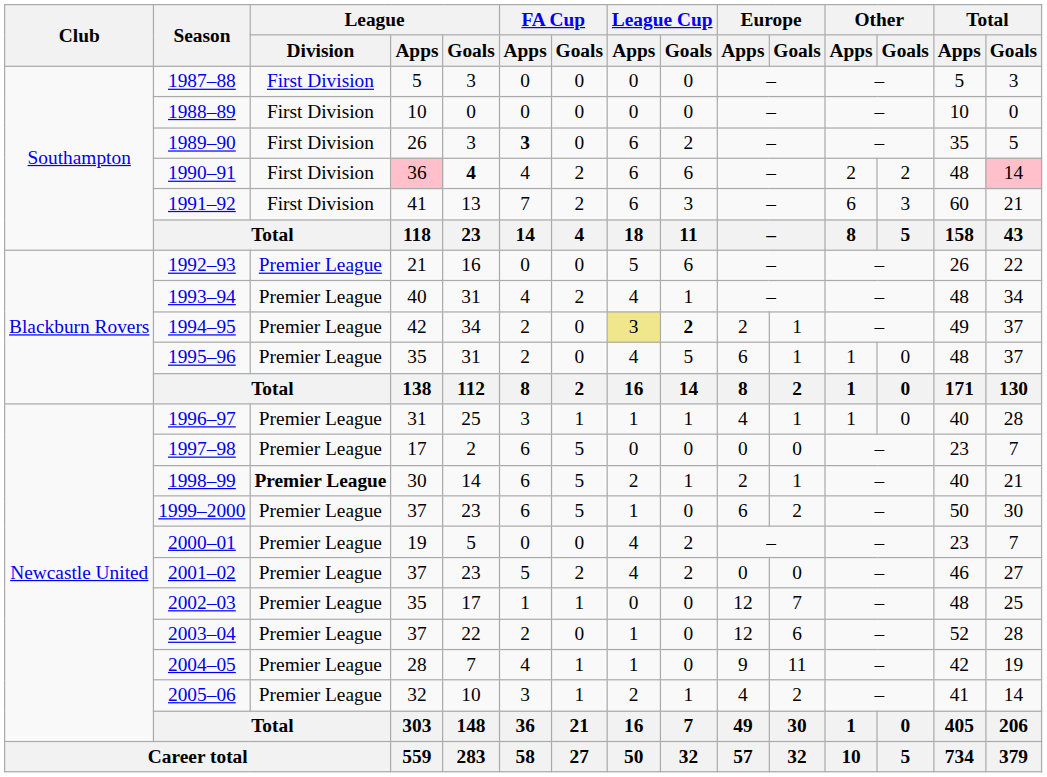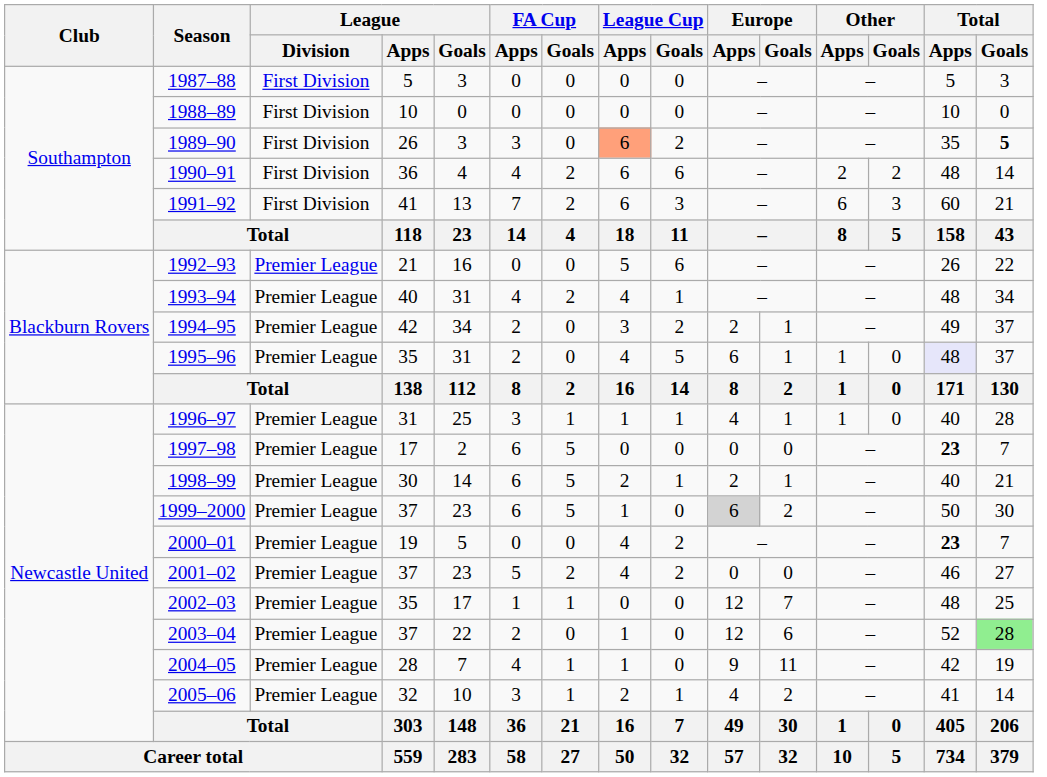(525, 142) bold -> (516, 142) normal
(634, 142) no background -> (625, 142) lightsalmon background
(1013, 142) normal -> (1004, 142) bold
(417, 173) pink background -> (408, 173) no background
(471, 173) bold -> (462, 173) normal
(1013, 173) pink background -> (1004, 173) no background
(634, 326) khaki background -> (625, 326) no background
(688, 326) bold -> (679, 326) normal
(959, 357) no background -> (950, 357) lavender background
(959, 449) normal -> (950, 449) bold
(320, 480) bold -> (316, 480) normal
(743, 511) no background -> (734, 511) lightgrey background
(959, 541) normal -> (950, 541) bold
(1013, 633) no background -> (1004, 633) lightgreen background
